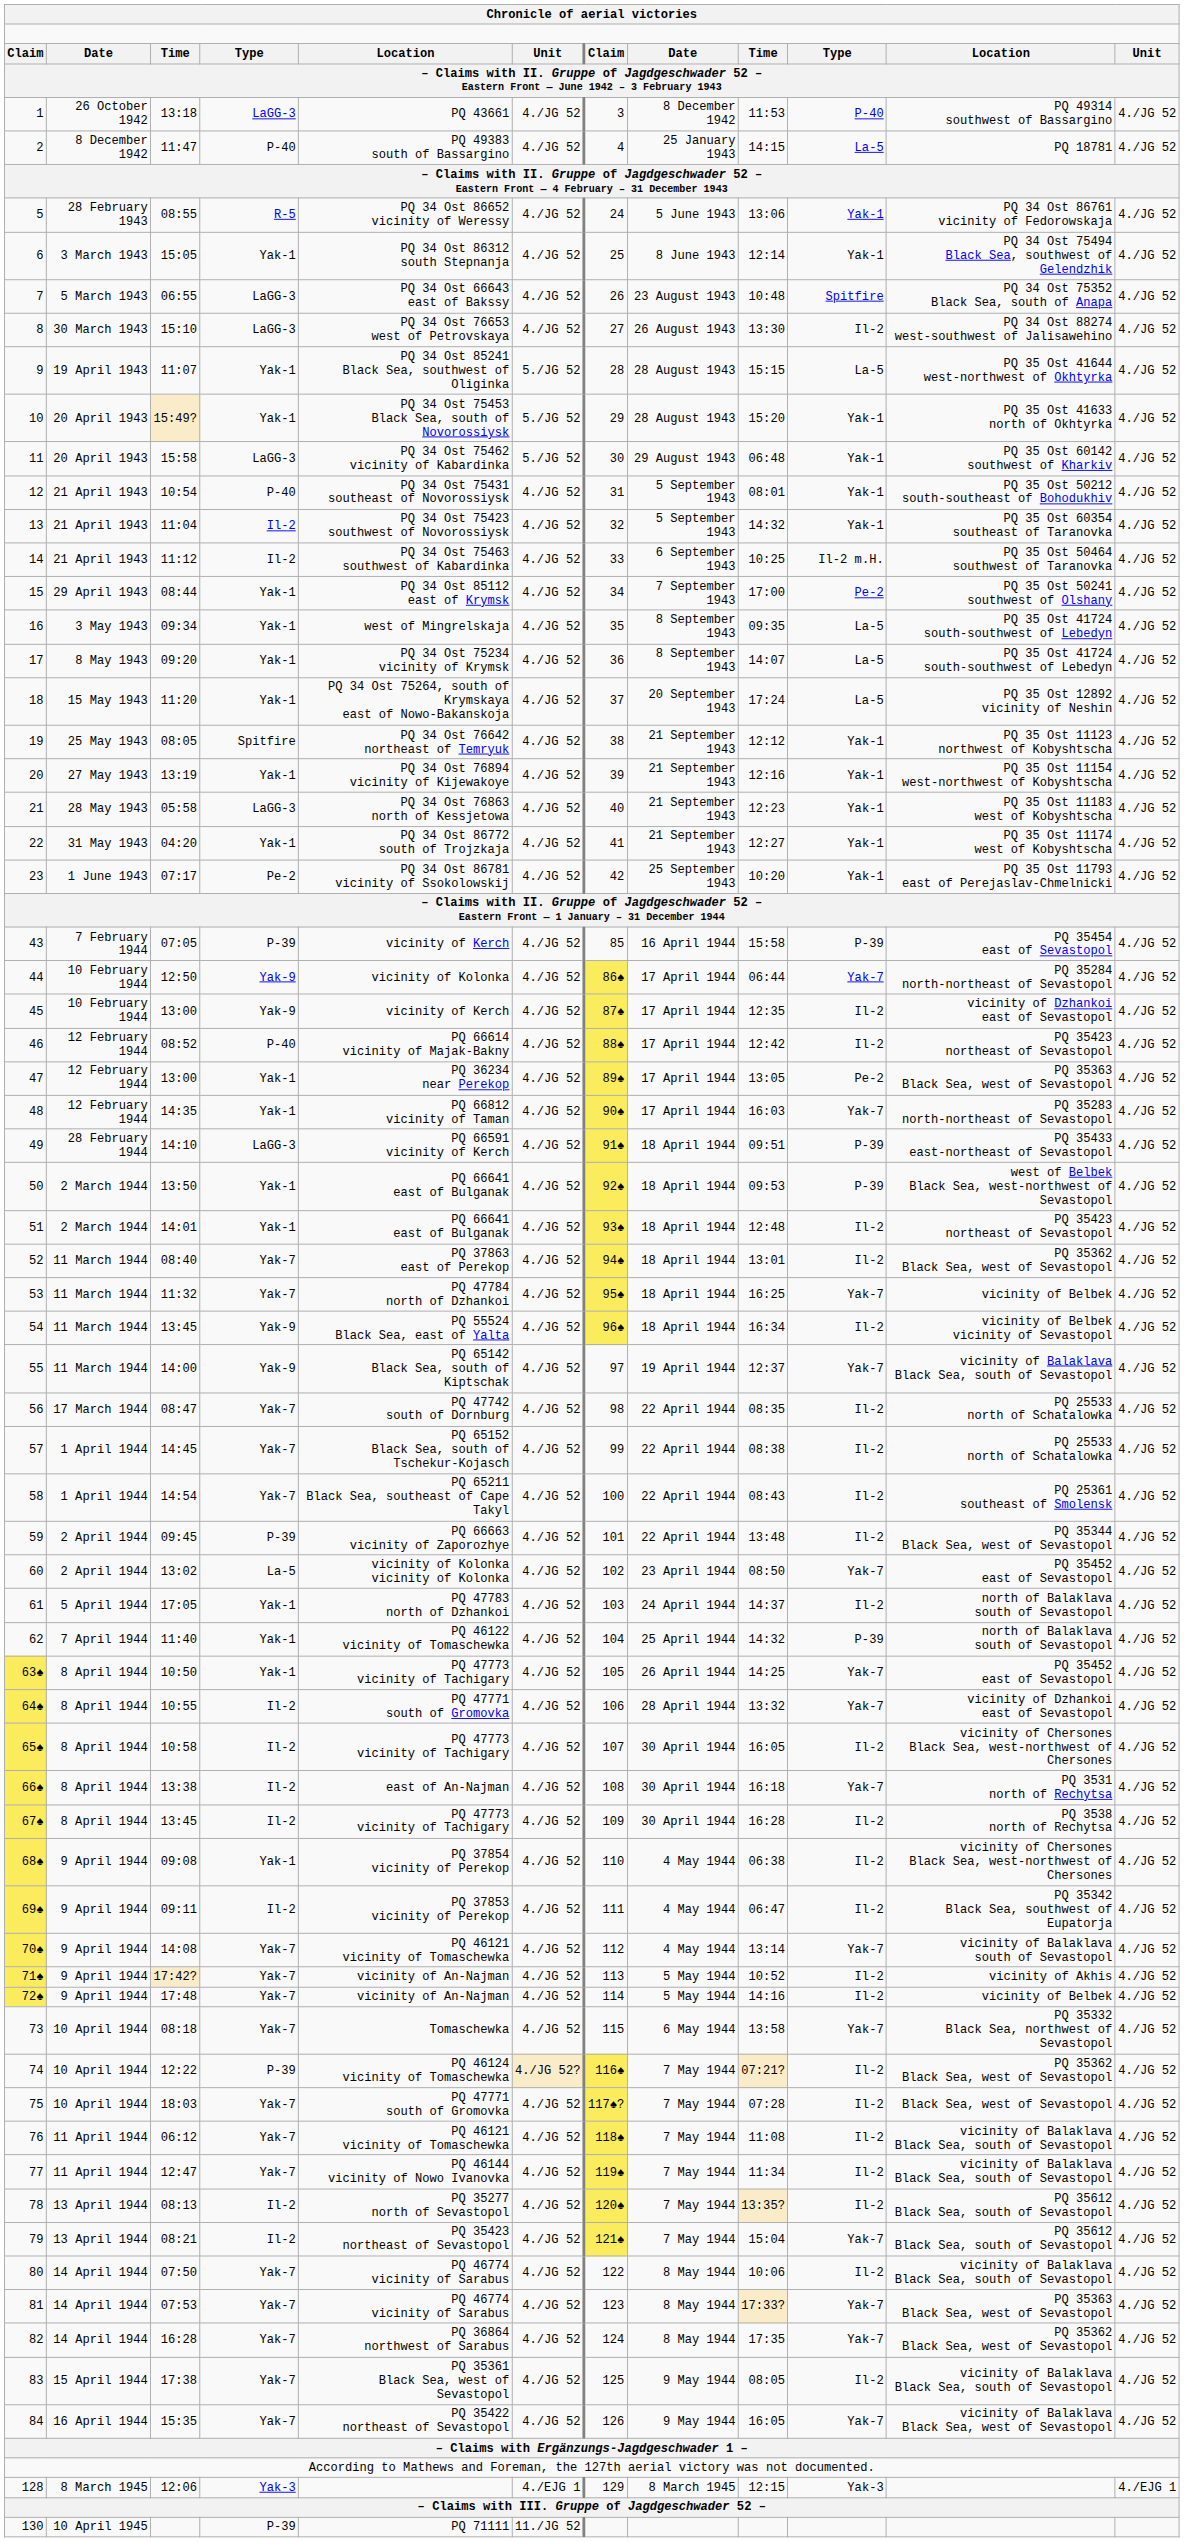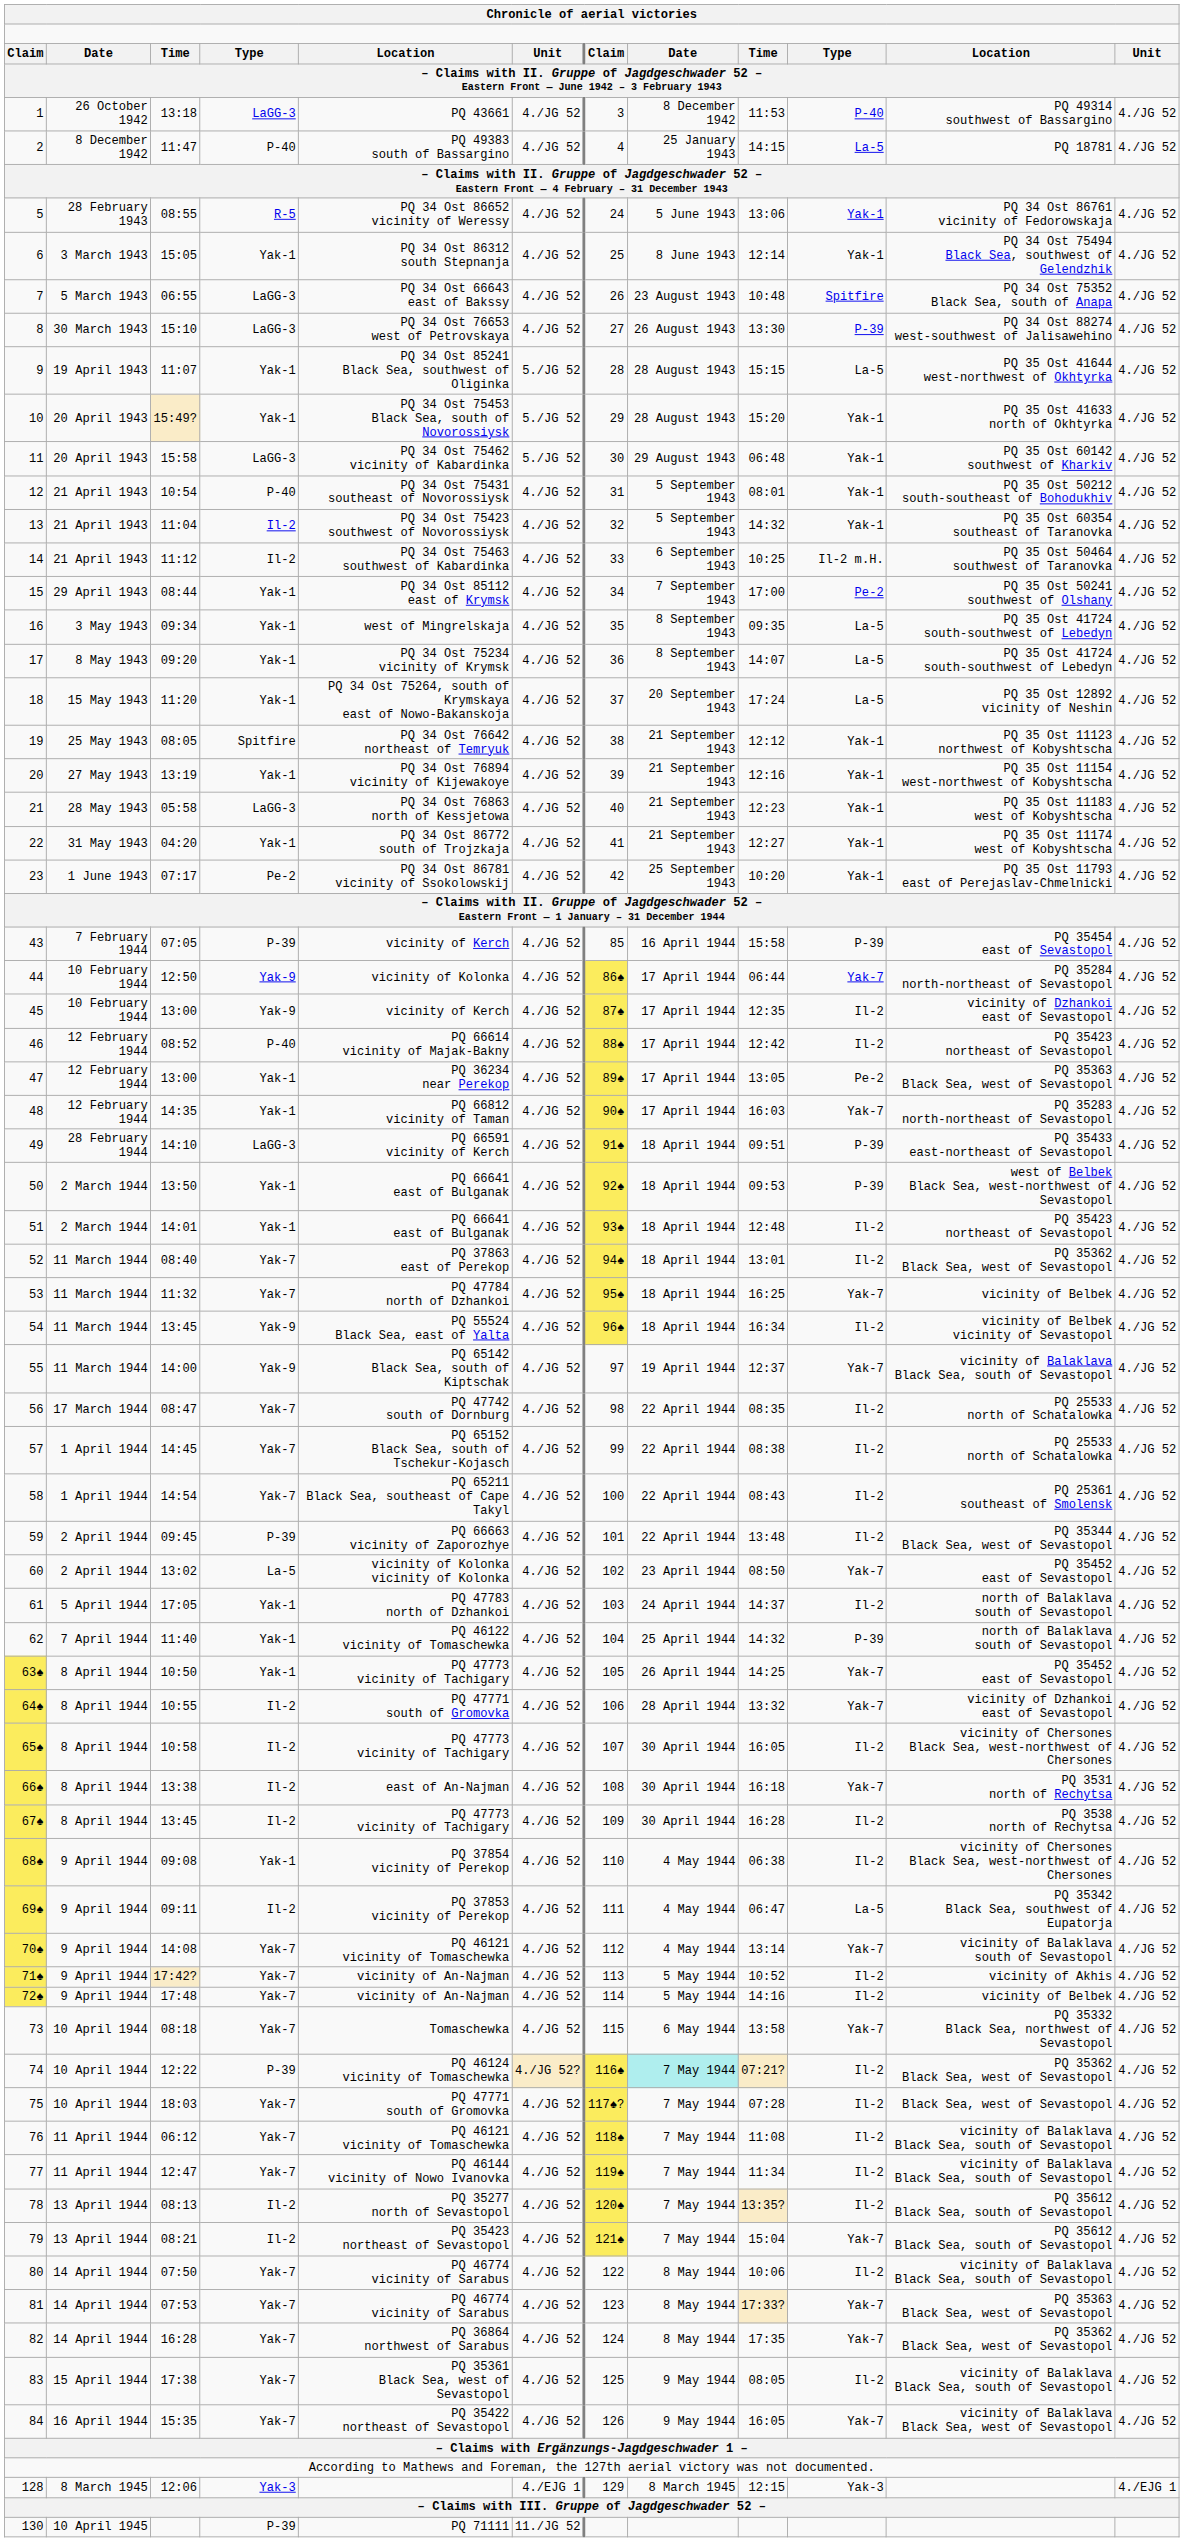(869, 330) Il-2 -> (869, 330) P-39
(869, 1910) Il-2 -> (869, 1910) La-5
(699, 2071) no background -> (699, 2071) paleturquoise background
